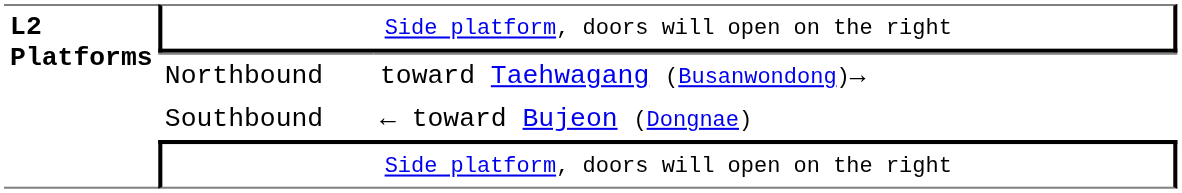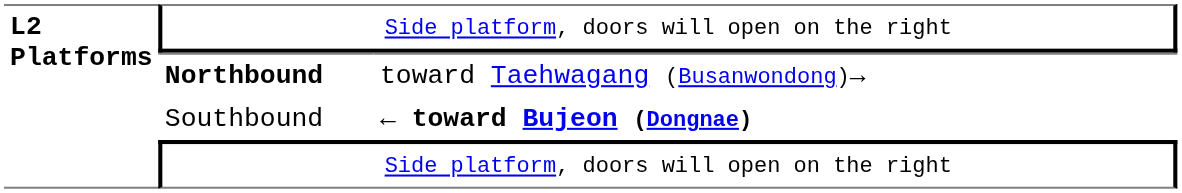(244, 76) normal -> (244, 76) bold
(566, 119) normal -> (566, 119) bold
